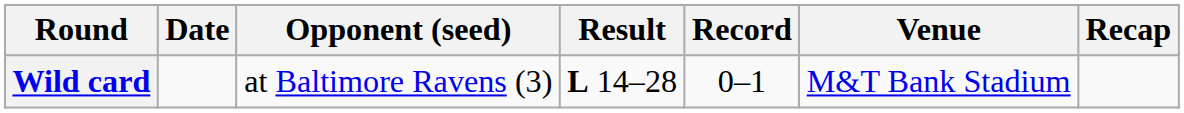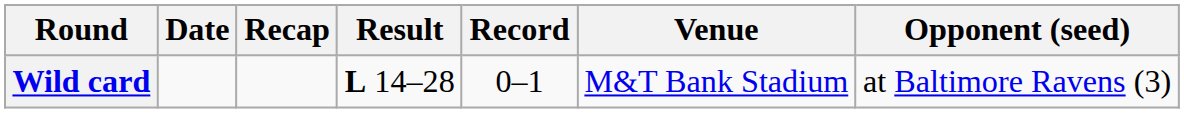columns swapped: (398, 30) <-> (1128, 30)
